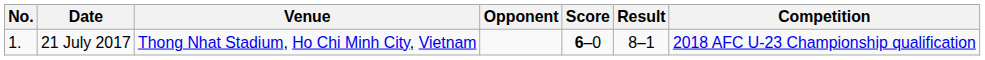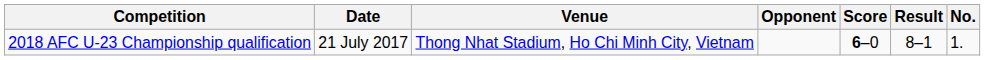columns swapped: (21, 17) <-> (824, 17)
